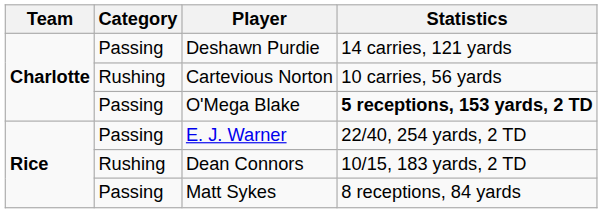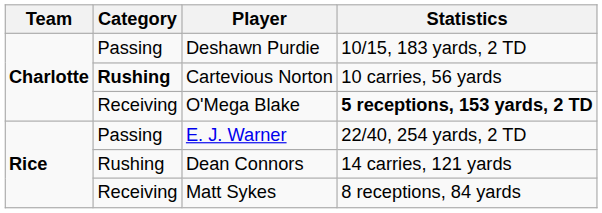(426, 48) 14 carries, 121 yards -> (434, 48) 10/15, 183 yards, 2 TD
(132, 77) normal -> (134, 77) bold
(131, 105) Passing -> (137, 105) Receiving
(434, 163) 10/15, 183 yards, 2 TD -> (426, 163) 14 carries, 121 yards
(131, 192) Passing -> (137, 192) Receiving
